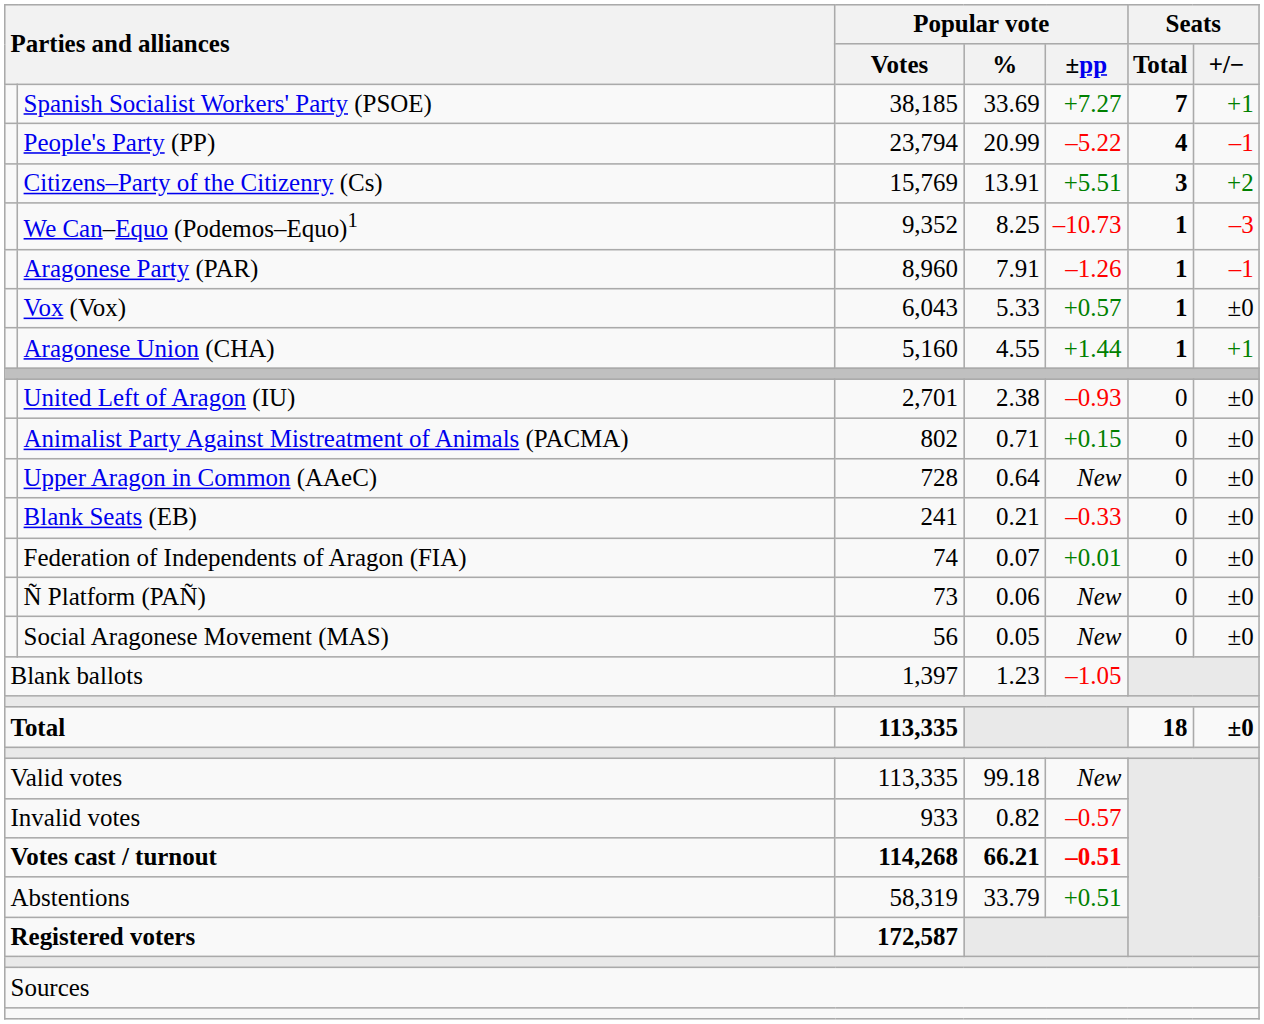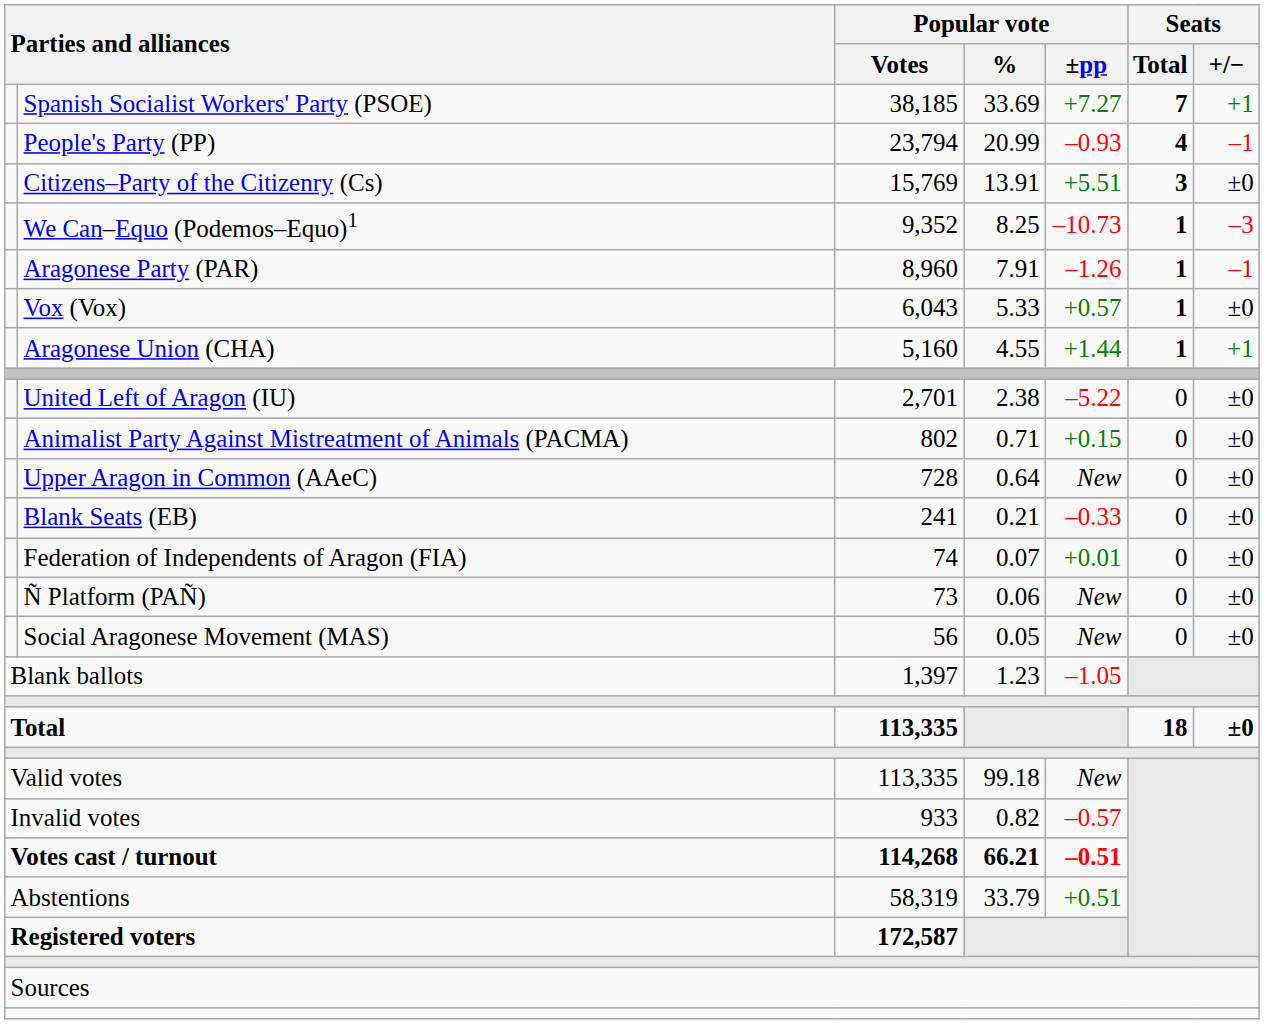(1093, 143) –5.22 -> (1093, 143) –0.93
(1240, 182) +2 -> (1241, 182) ±0
(1093, 398) –0.93 -> (1093, 398) –5.22
